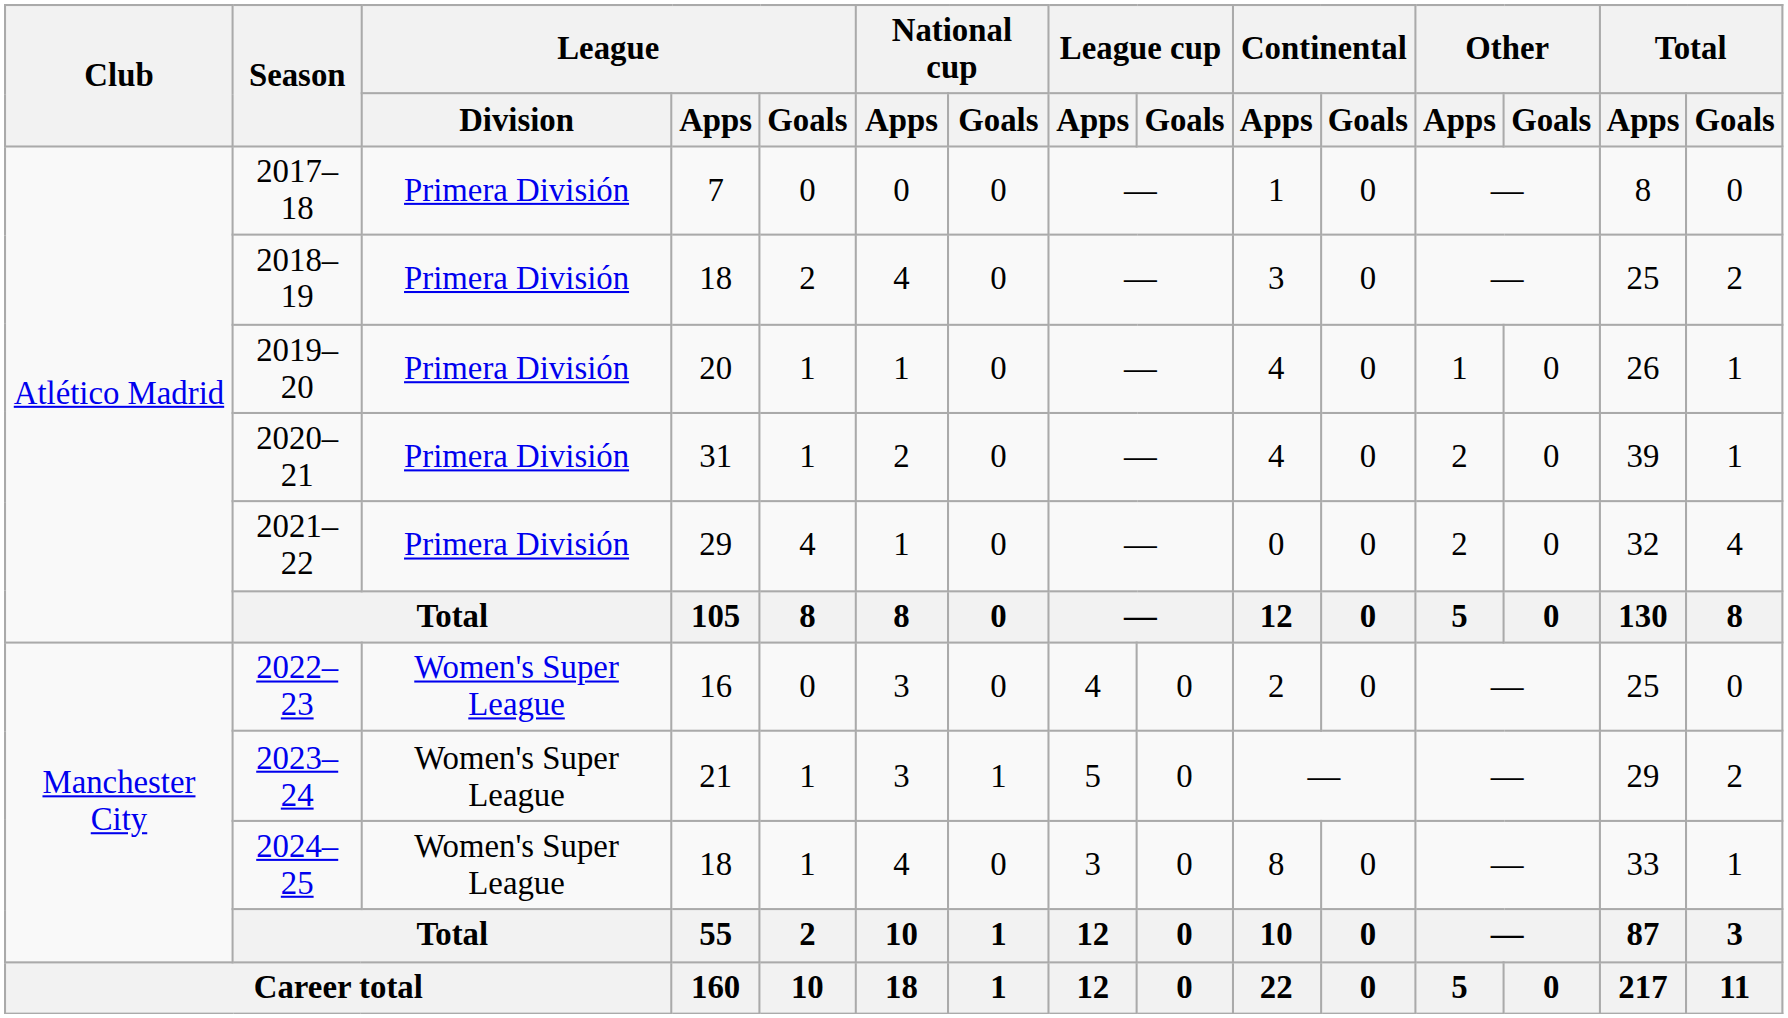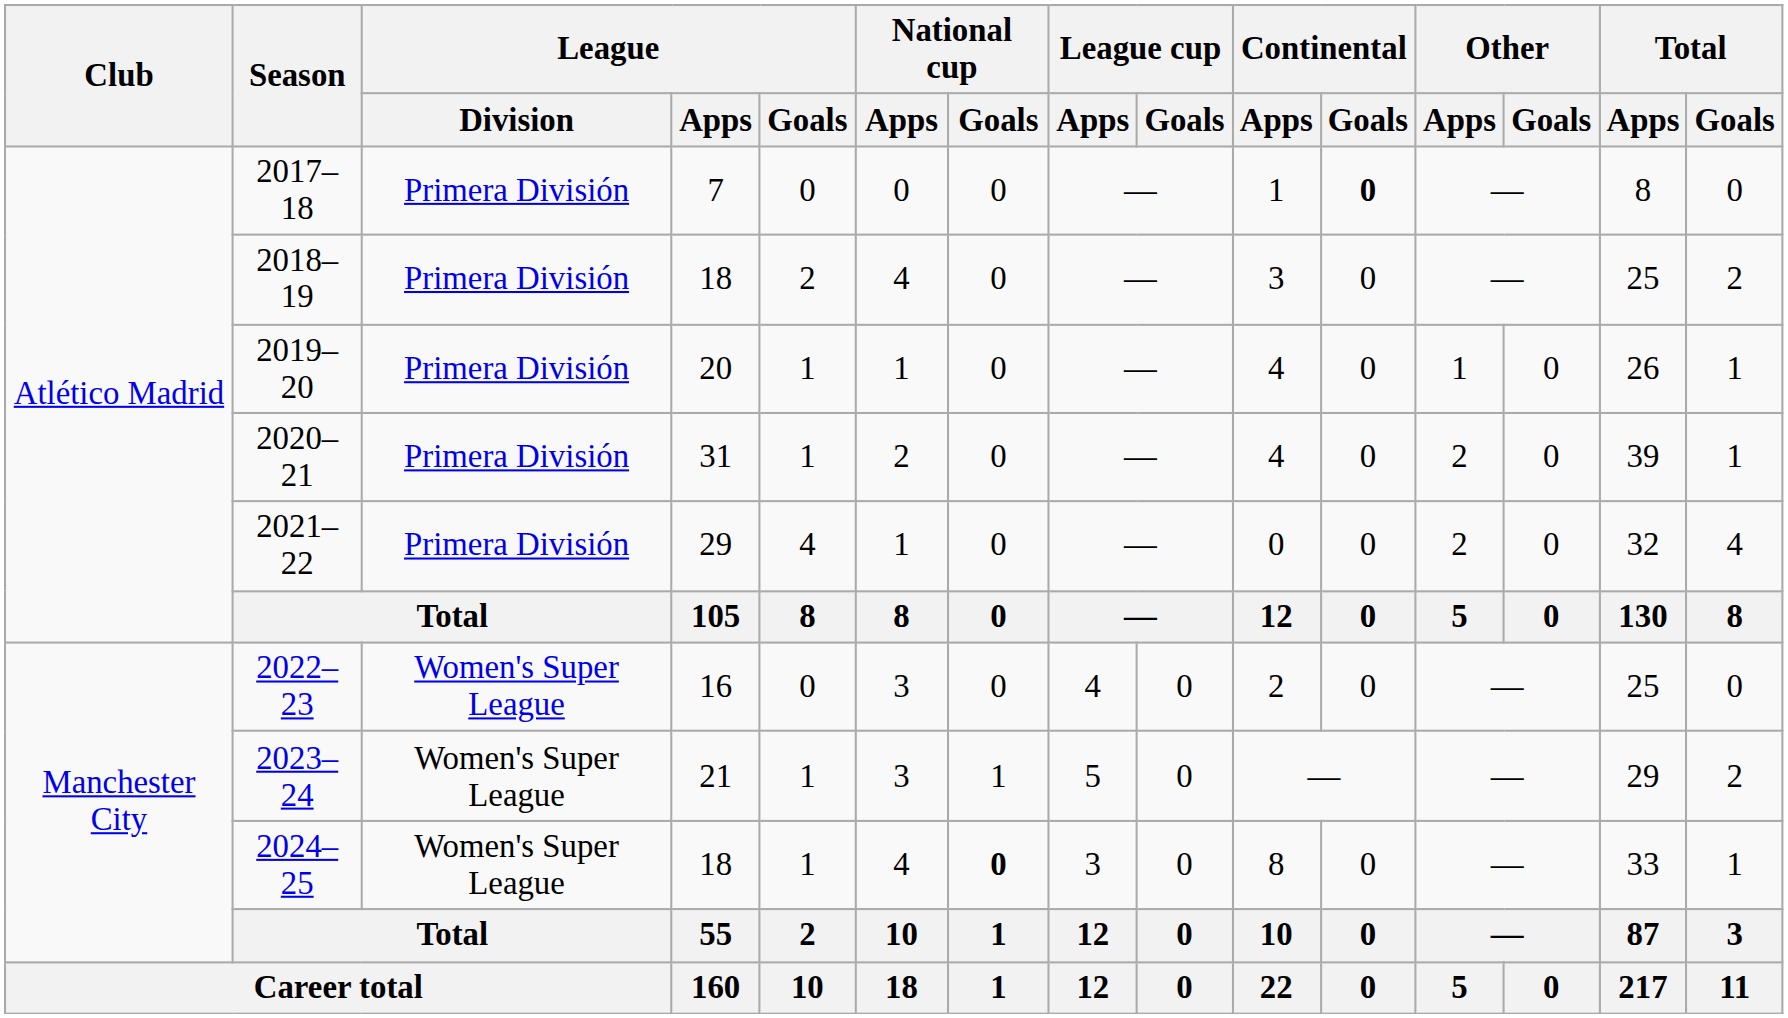(1368, 189) normal -> (1368, 189) bold
(998, 864) normal -> (998, 864) bold
